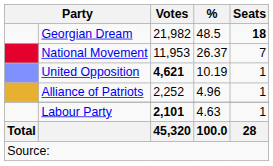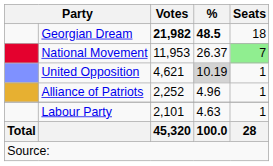(172, 33) normal -> (172, 33) bold
(209, 33) normal -> (209, 33) bold
(259, 33) bold -> (259, 33) normal
(263, 53) no background -> (263, 53) lightgreen background
(169, 72) bold -> (169, 72) normal
(212, 72) no background -> (212, 72) lightgrey background
(169, 111) bold -> (169, 111) normal
